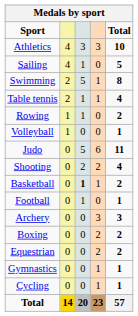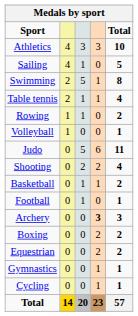(83, 183) bold -> (83, 183) normal
(98, 217) normal -> (98, 217) bold
